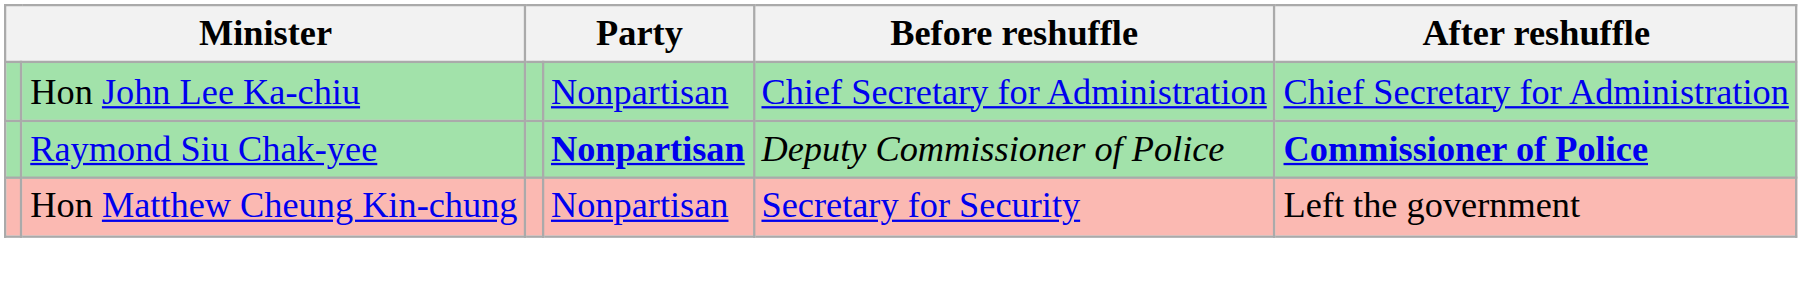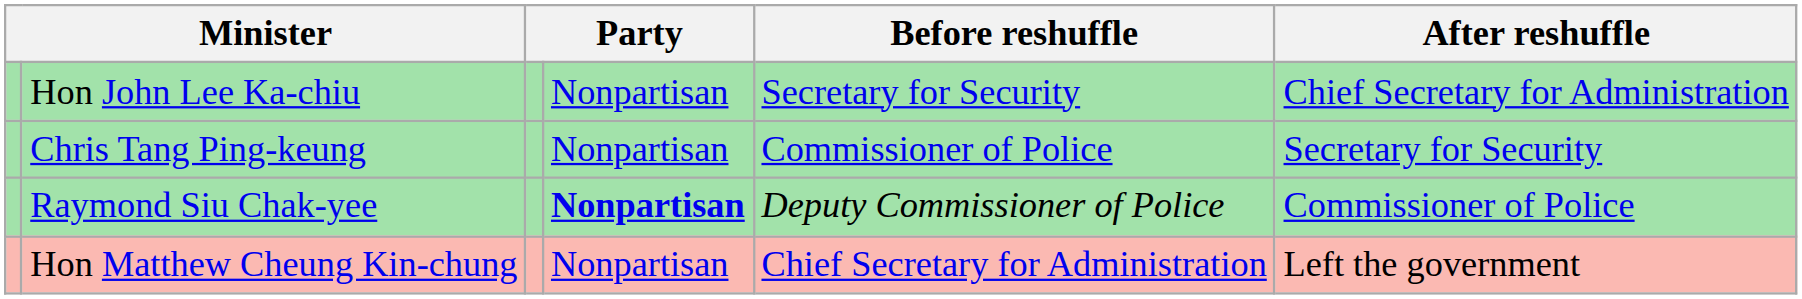(1014, 90) Chief Secretary for Administration -> (921, 90) Secretary for Security
+ row: (198, 148)
(1466, 148) bold -> (1459, 206) normal
(921, 206) Secretary for Security -> (1014, 263) Chief Secretary for Administration
